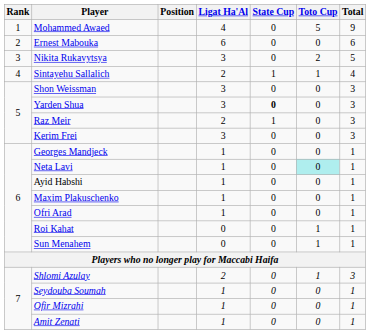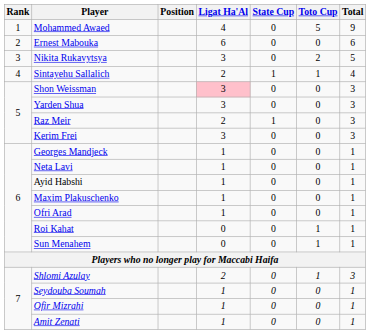(223, 89) no background -> (223, 89) pink background
(273, 105) bold -> (273, 105) normal
(318, 167) paleturquoise background -> (318, 167) no background
